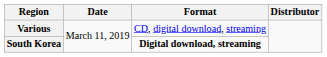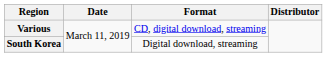(200, 44) bold -> (200, 44) normal
